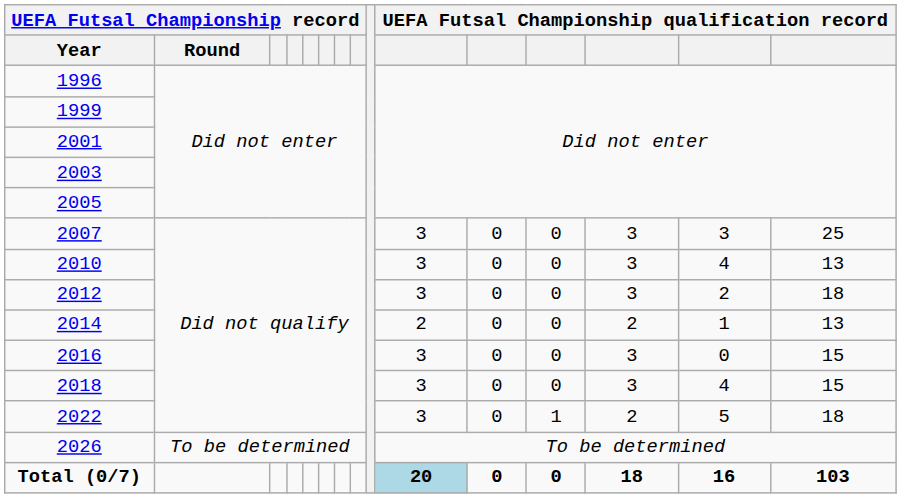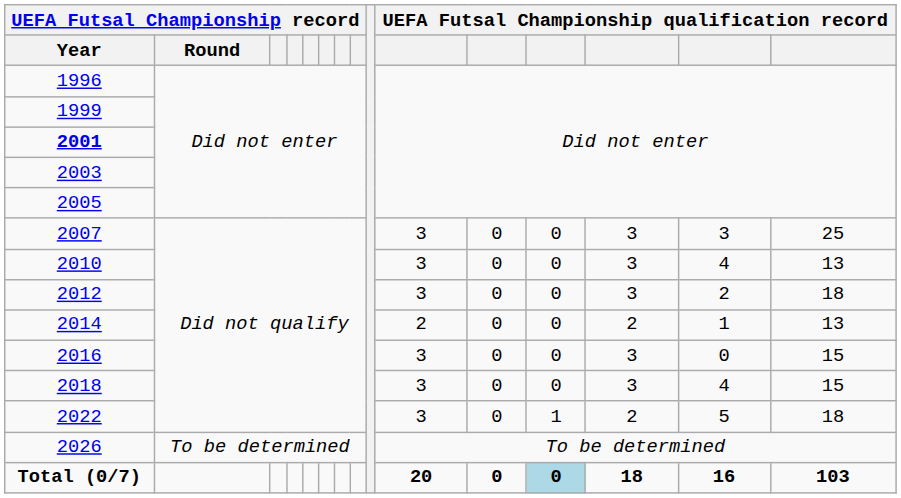(79, 142) normal -> (79, 142) bold
(421, 478) lightblue background -> (421, 478) no background
(556, 478) no background -> (556, 478) lightblue background
